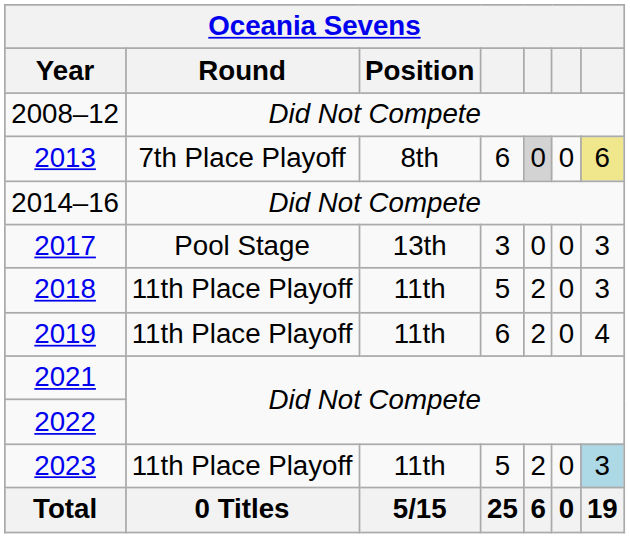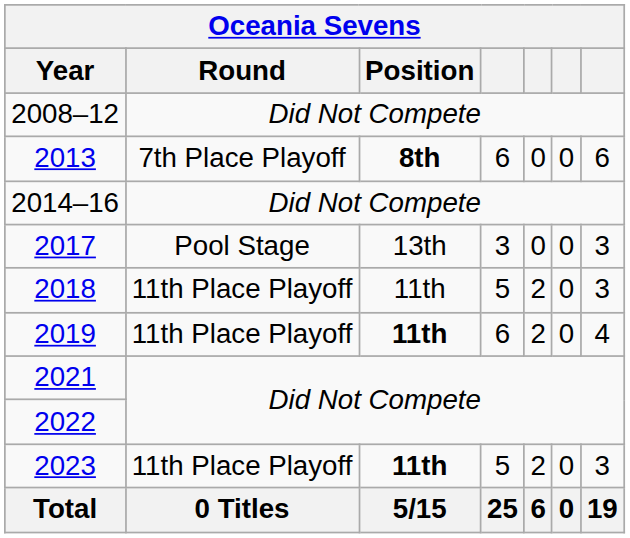(420, 158) normal -> (420, 158) bold
(538, 158) lightgrey background -> (538, 158) no background
(602, 158) khaki background -> (602, 158) no background
(420, 333) normal -> (420, 333) bold
(420, 465) normal -> (420, 465) bold
(602, 465) lightblue background -> (602, 465) no background
